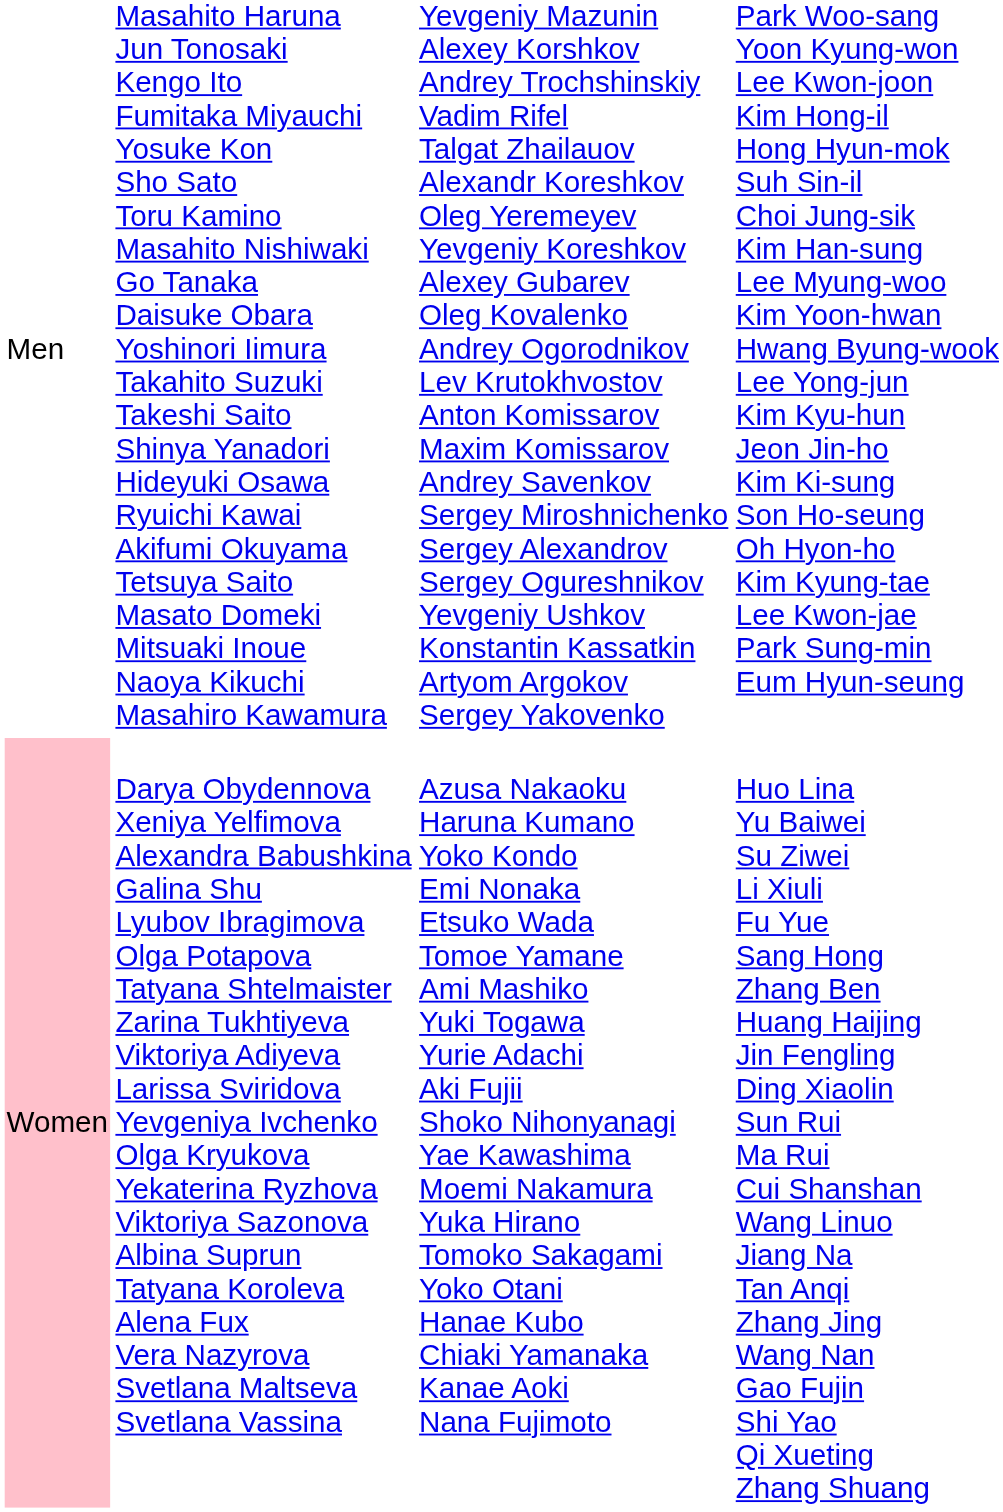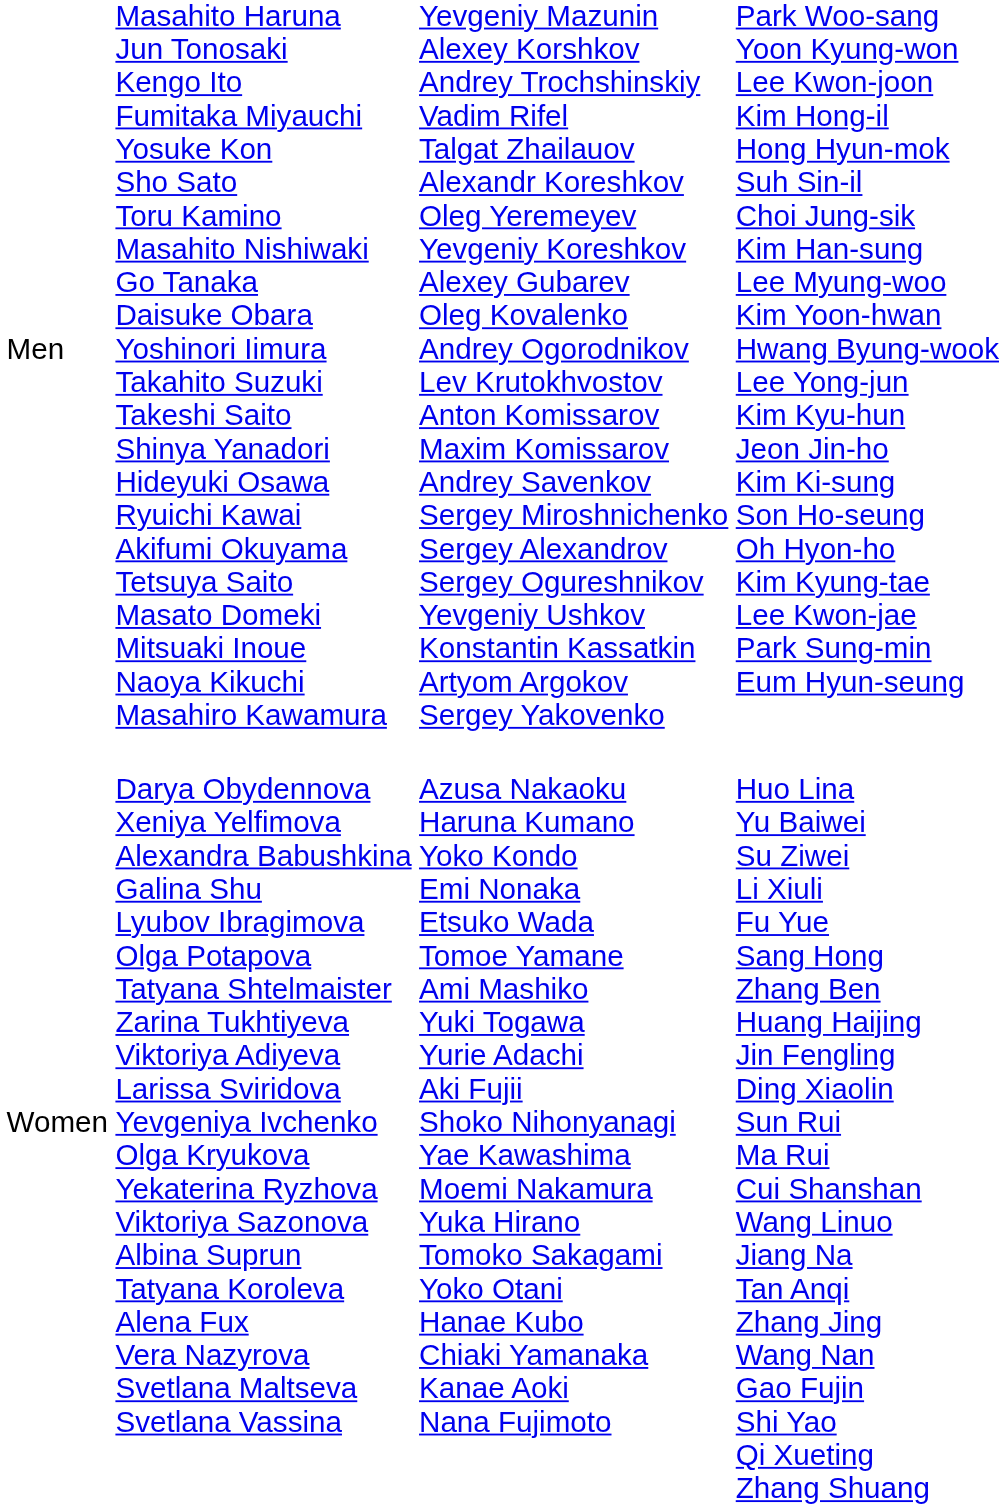(57, 1122) pink background -> (57, 1122) no background
